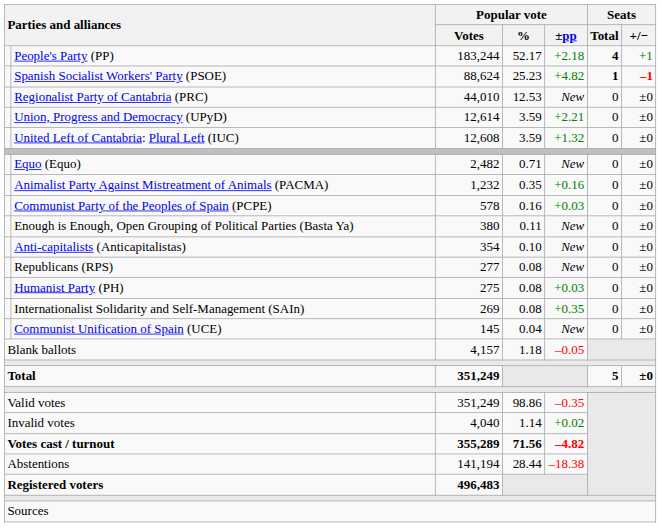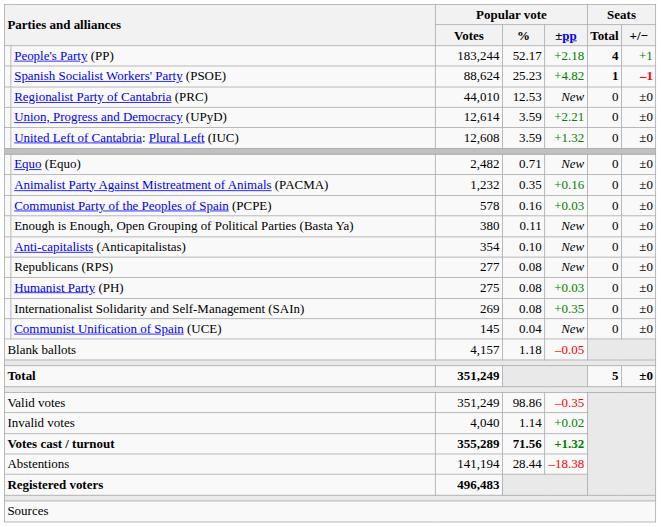(570, 443) –4.82 -> (569, 443) +1.32
